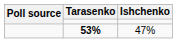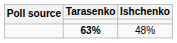(91, 31) 53% -> (91, 31) 63%
(145, 31) 47% -> (145, 31) 48%
